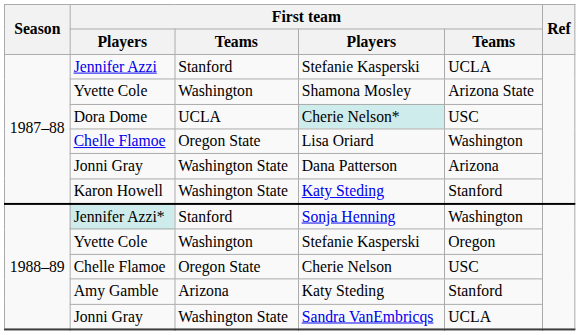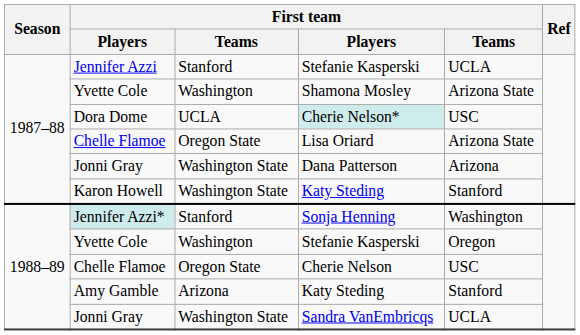(486, 141) Washington -> (491, 141) Arizona State
